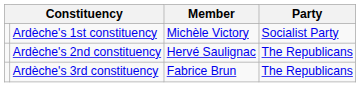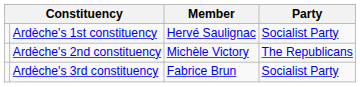(208, 33) Michèle Victory -> (211, 33) Hervé Saulignac
(211, 52) Hervé Saulignac -> (208, 52) Michèle Victory
(307, 71) The Republicans -> (300, 71) Socialist Party
